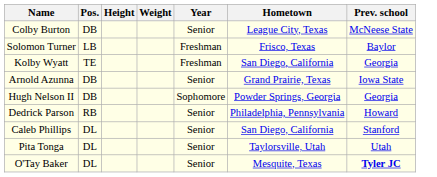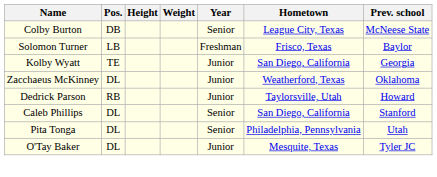(201, 63) Freshman -> (221, 63) Junior
+ row: (53, 79)
- row: (41, 79)
- row: (41, 96)
(201, 113) Senior -> (221, 96) Junior
(287, 113) Philadelphia, Pennsylvania -> (304, 96) Taylorsville, Utah
(287, 146) Taylorsville, Utah -> (304, 130) Philadelphia, Pennsylvania
(201, 163) Senior -> (221, 146) Junior
(381, 163) bold -> (397, 146) normal
